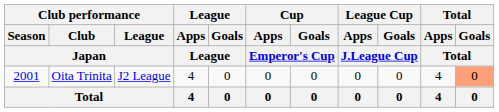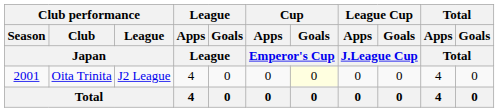(314, 76) no background -> (314, 76) lightyellow background
(474, 76) lightsalmon background -> (474, 76) no background
